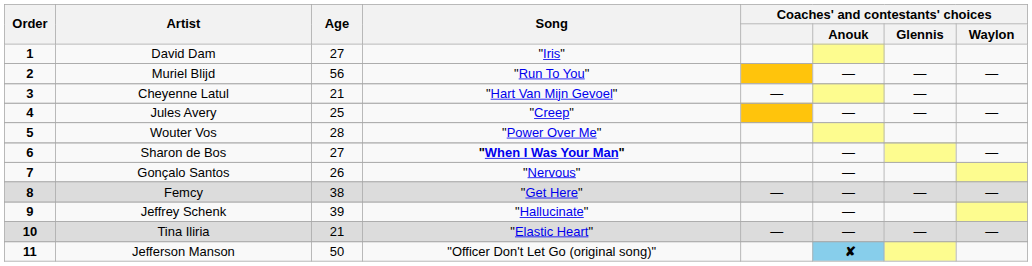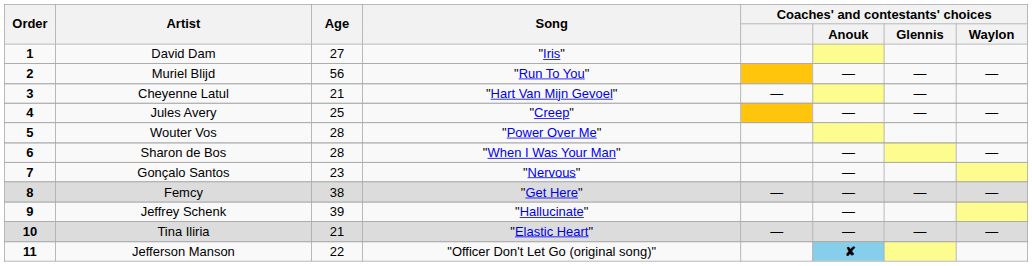(337, 152) 27 -> (337, 152) 28
(552, 152) bold -> (552, 152) normal
(337, 172) 26 -> (337, 172) 23
(337, 251) 50 -> (337, 251) 22
